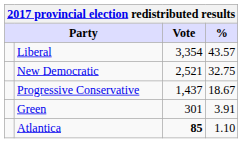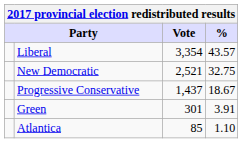(197, 128) bold -> (197, 128) normal
